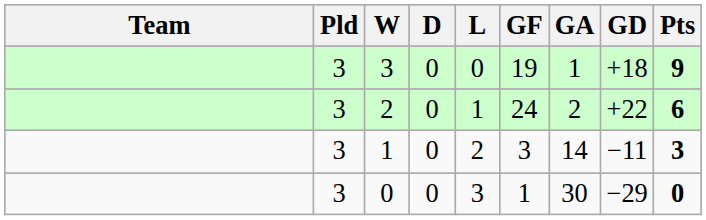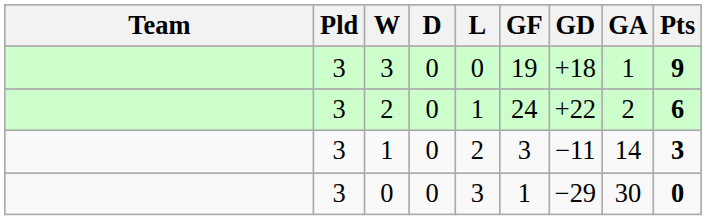columns swapped: (575, 25) <-> (627, 25)
